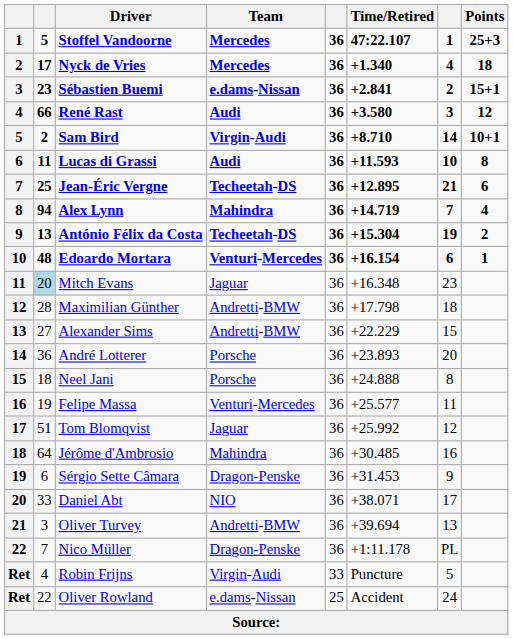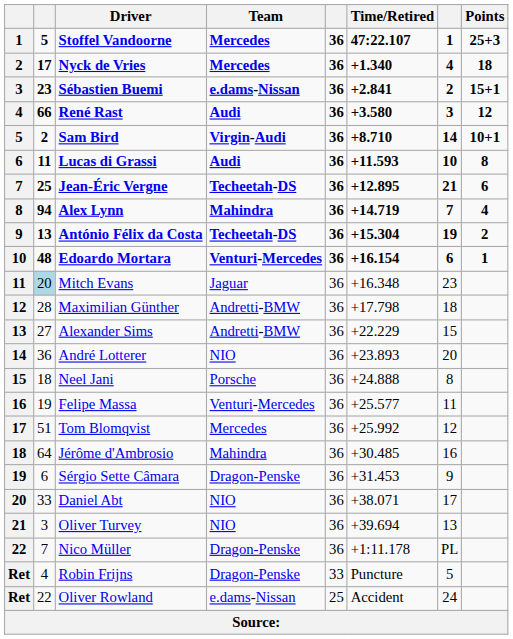(233, 355) Porsche -> (223, 355) NIO
(229, 428) Jaguar -> (238, 428) Mercedes
(255, 525) Andretti-BMW -> (223, 525) NIO
(245, 573) Virgin-Audi -> (255, 573) Dragon-Penske
